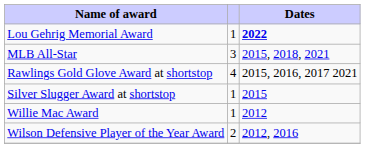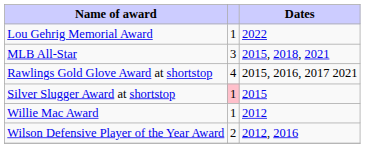(255, 34) bold -> (255, 34) normal
(233, 93) no background -> (233, 93) pink background
